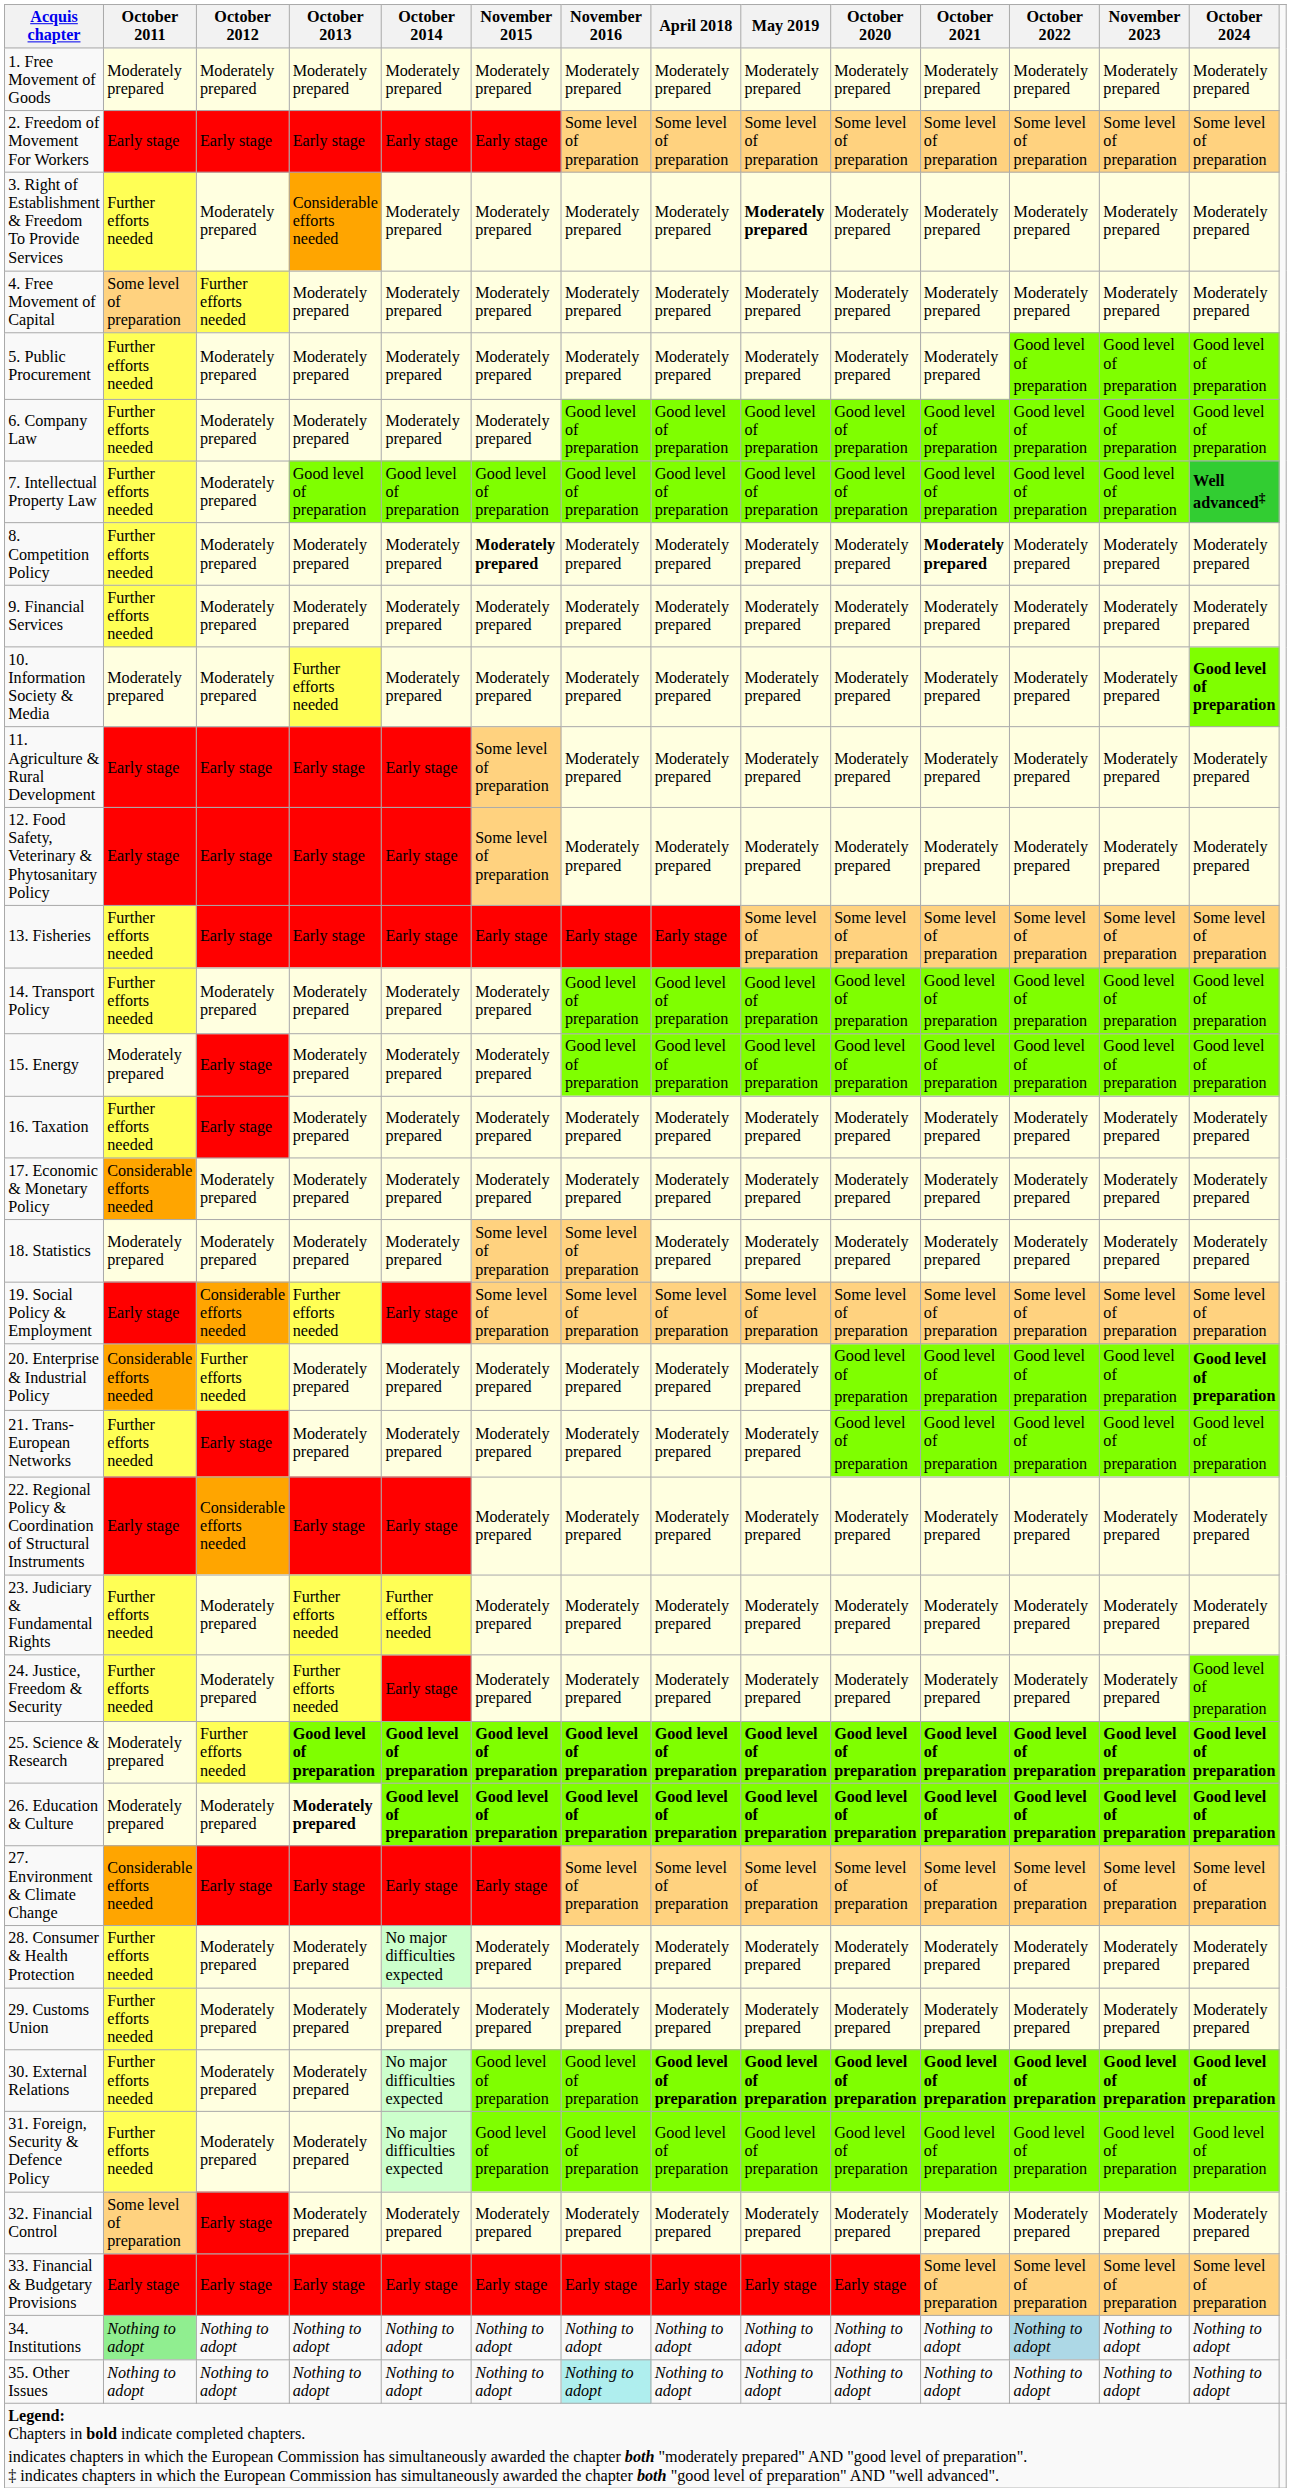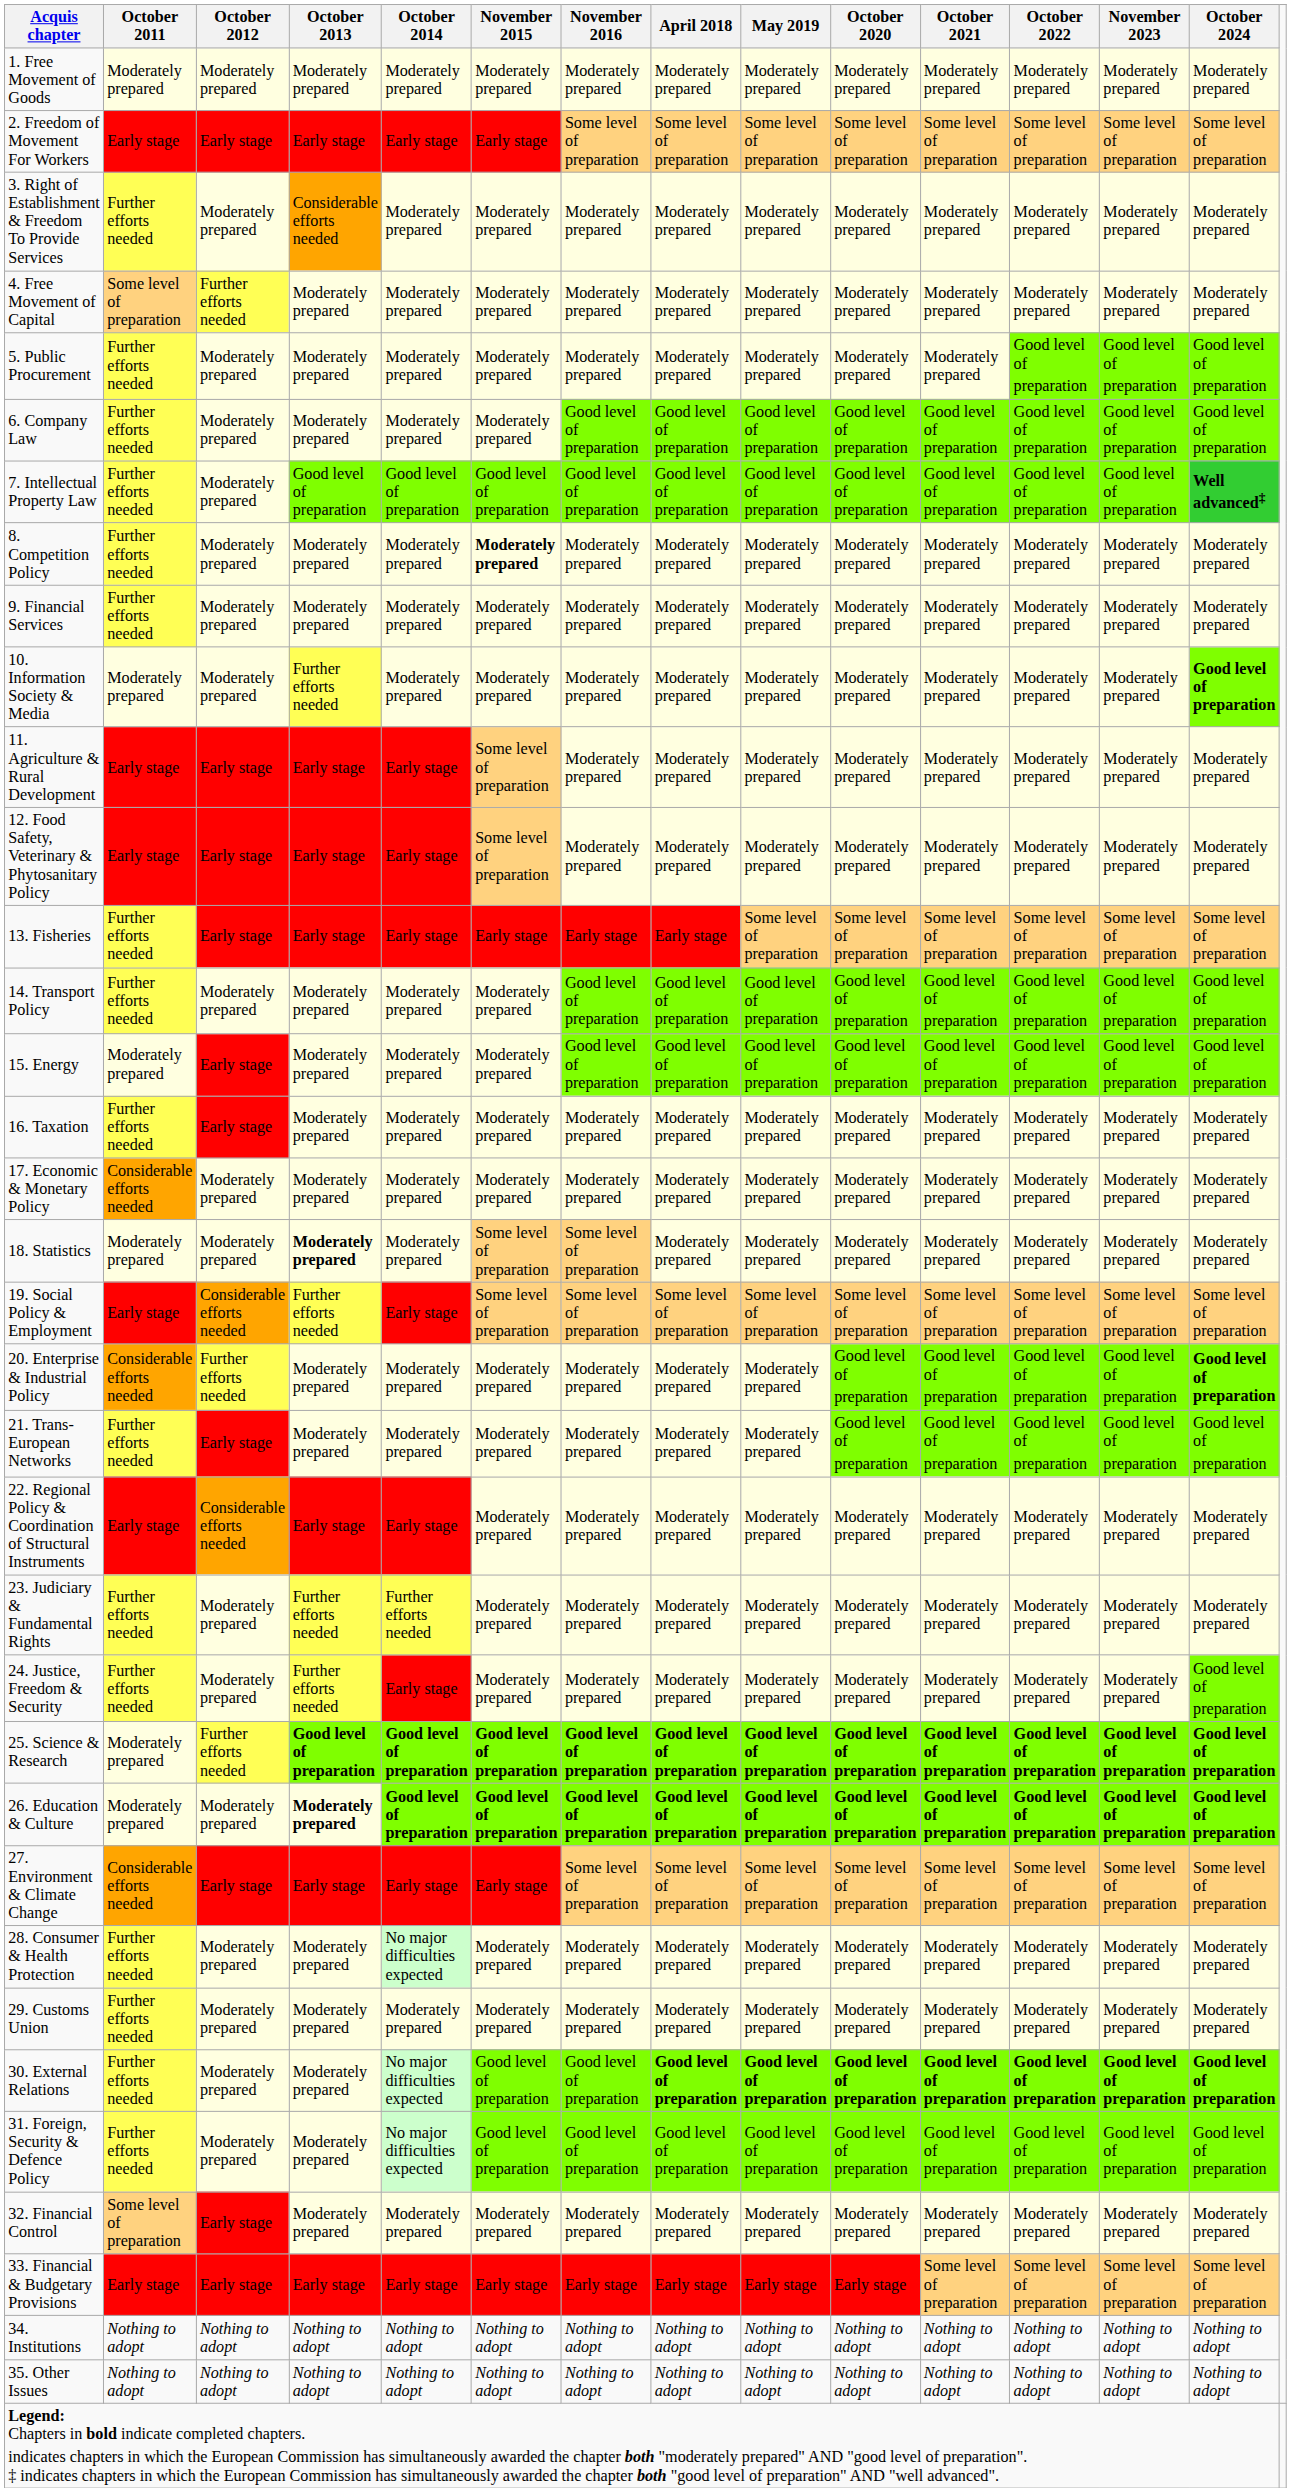(784, 221) bold -> (782, 221) normal
(964, 553) bold -> (961, 553) normal
(330, 1250) normal -> (333, 1250) bold
(142, 2337) lightgreen background -> (142, 2337) no background
(1048, 2337) lightblue background -> (1048, 2337) no background
(599, 2381) paleturquoise background -> (599, 2381) no background
